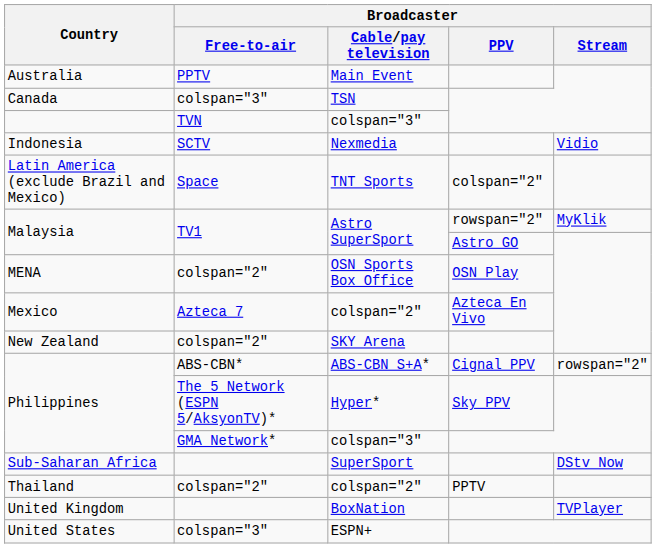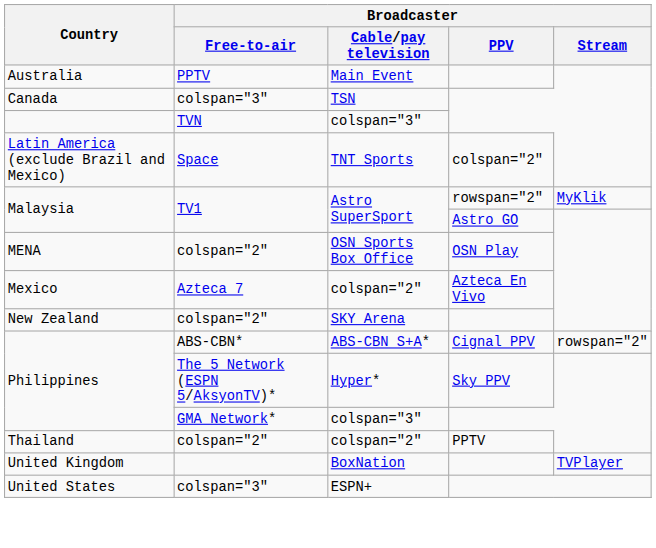- row: (45, 144)
- row: (82, 464)
